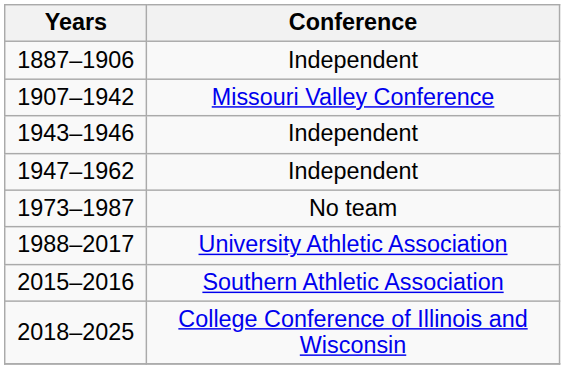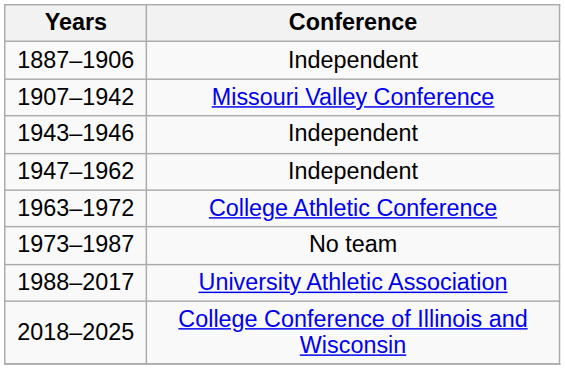+ row: (76, 208)
- row: (76, 282)
